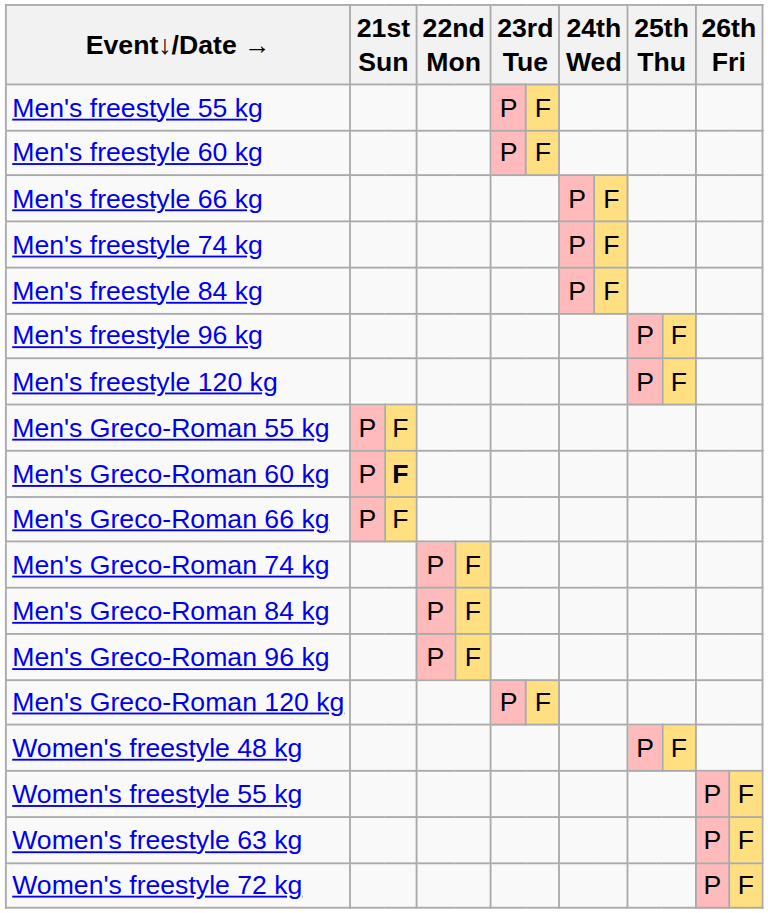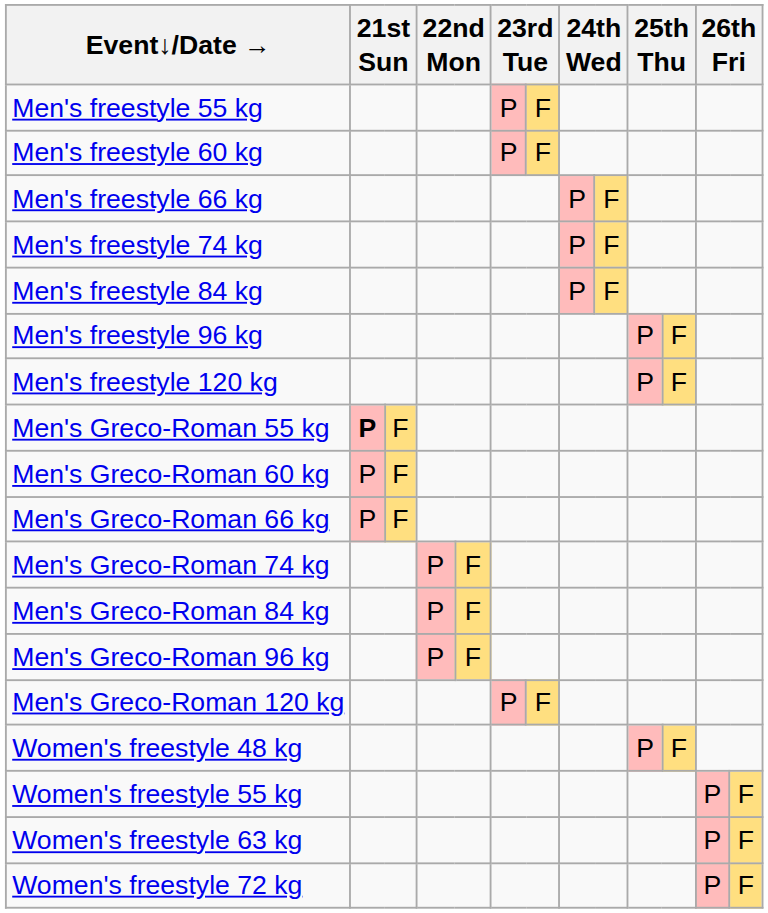(367, 427) normal -> (367, 427) bold
(400, 473) bold -> (400, 473) normal
